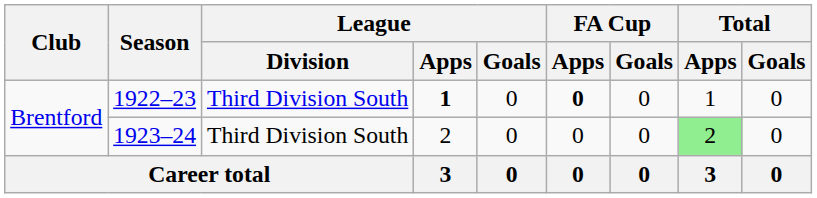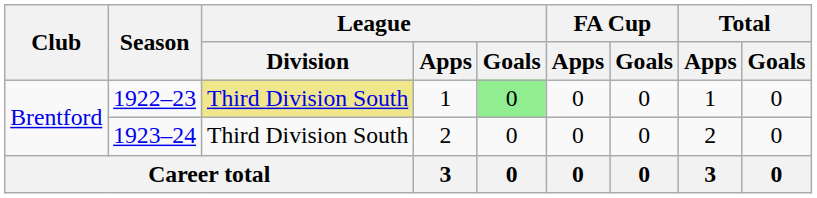(308, 98) no background -> (308, 98) khaki background
(446, 98) bold -> (446, 98) normal
(512, 98) no background -> (512, 98) lightgreen background
(578, 98) bold -> (578, 98) normal
(710, 135) lightgreen background -> (710, 135) no background
